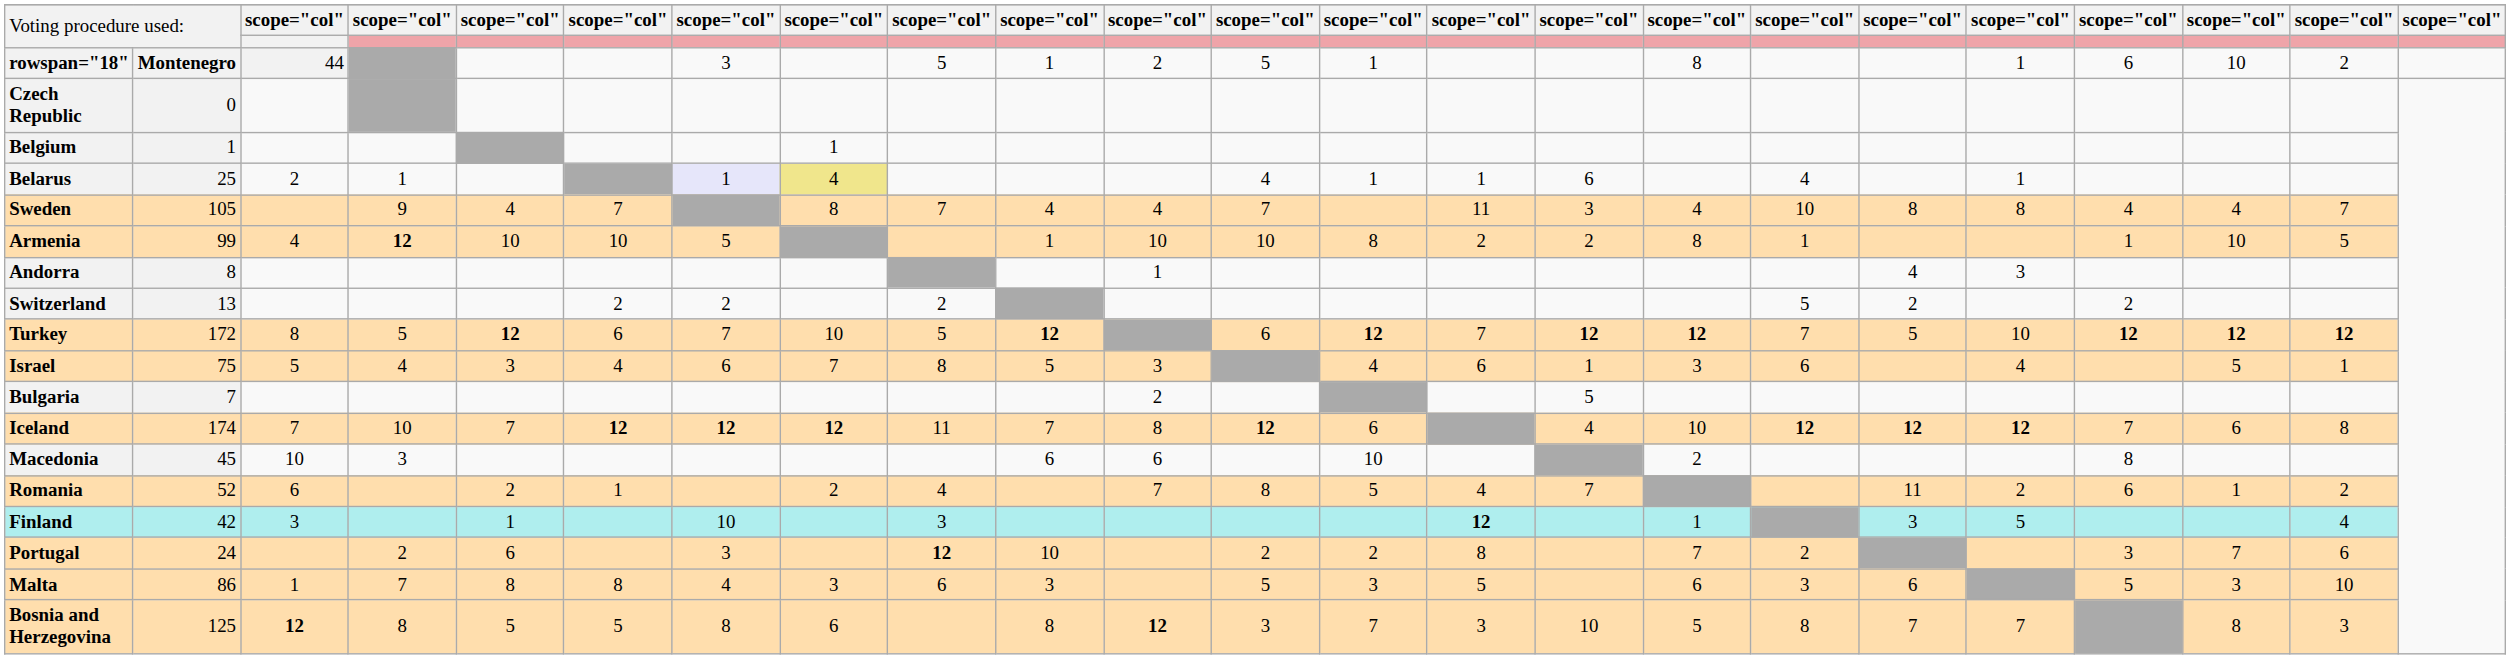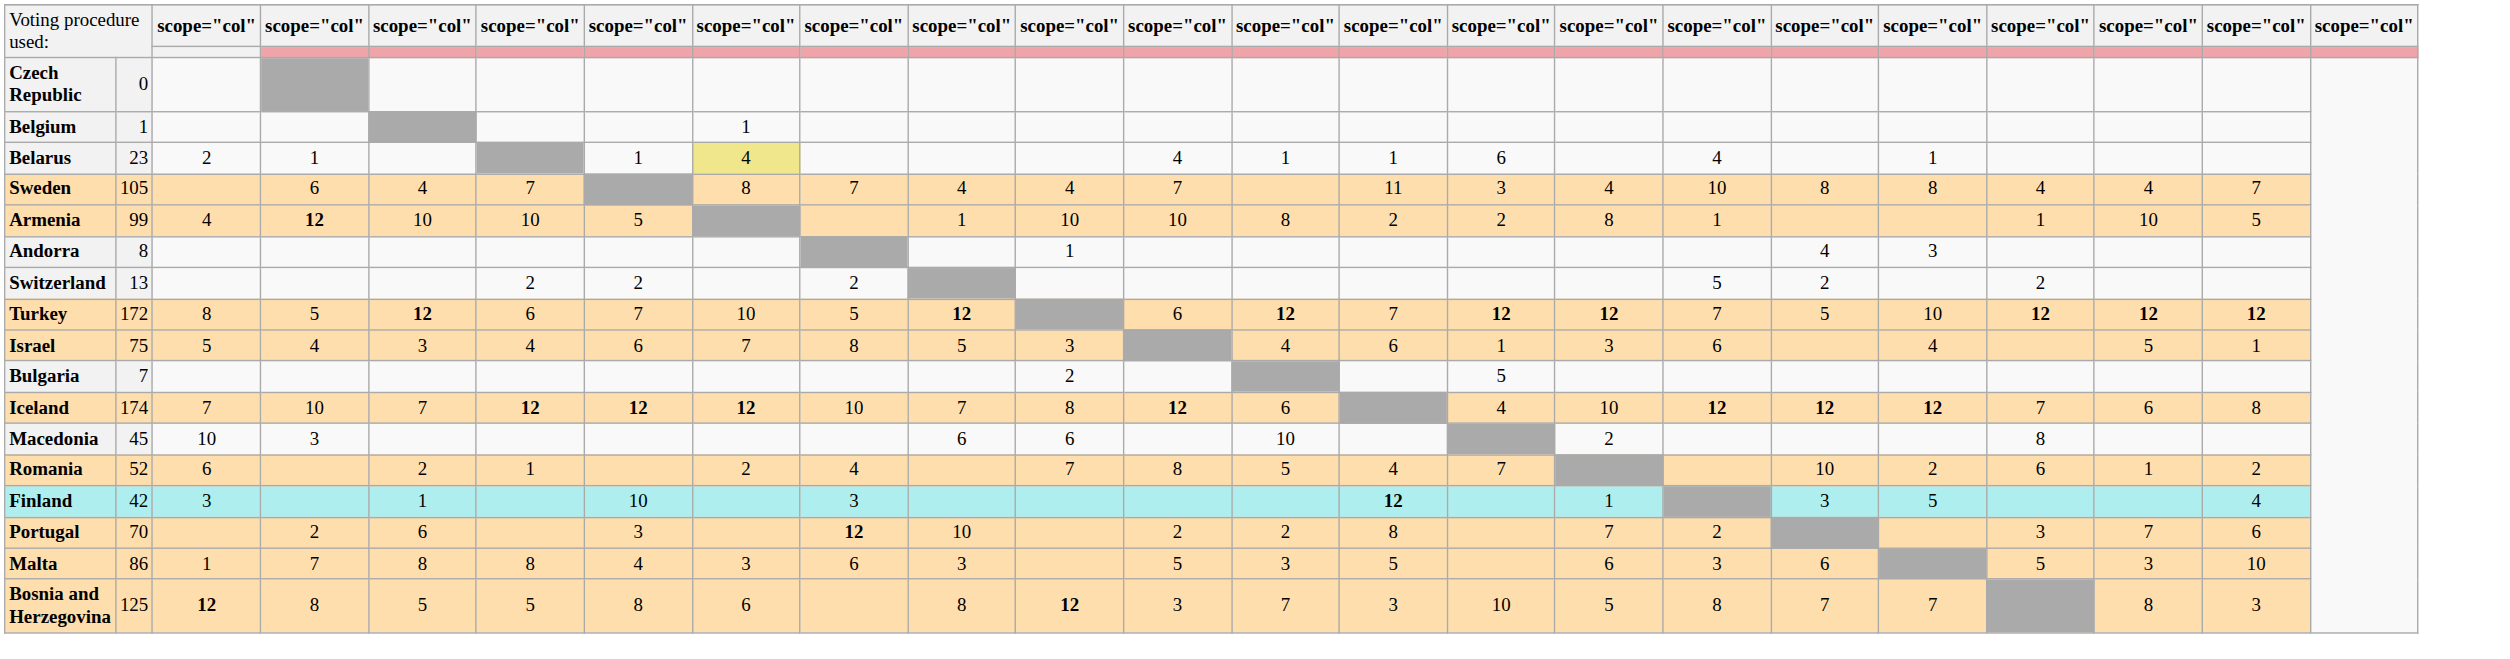- row: (69, 62)
(227, 178) 25 -> (139, 157) 23
(726, 178) lavender background -> (638, 157) no background
(402, 209) 9 -> (315, 188) 6
(942, 427) 11 -> (854, 407) 10
(1913, 490) 11 -> (1825, 469) 10
(227, 552) 24 -> (139, 531) 70
